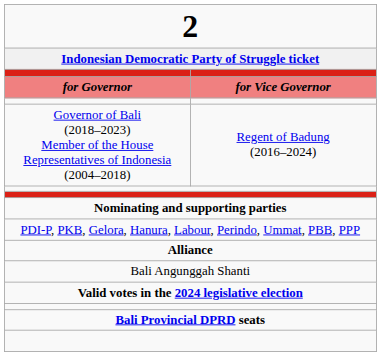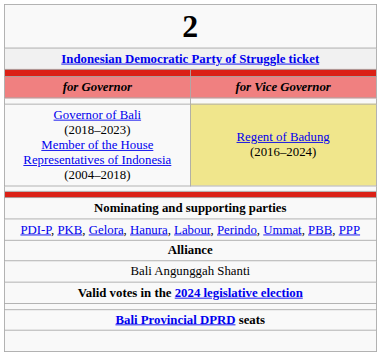(283, 145) no background -> (283, 145) khaki background
